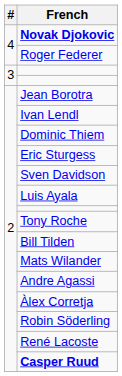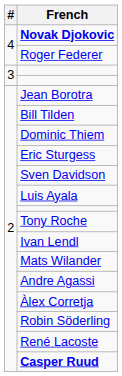(49, 115) Ivan Lendl -> (47, 115) Bill Tilden
(47, 241) Bill Tilden -> (49, 241) Ivan Lendl
